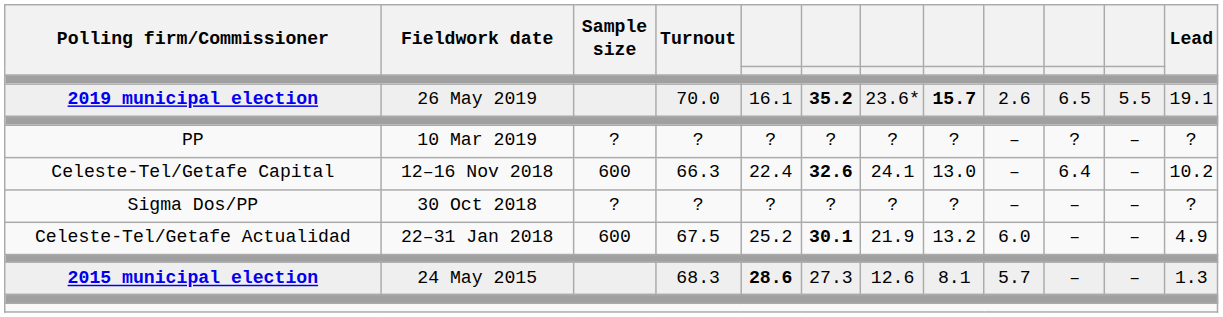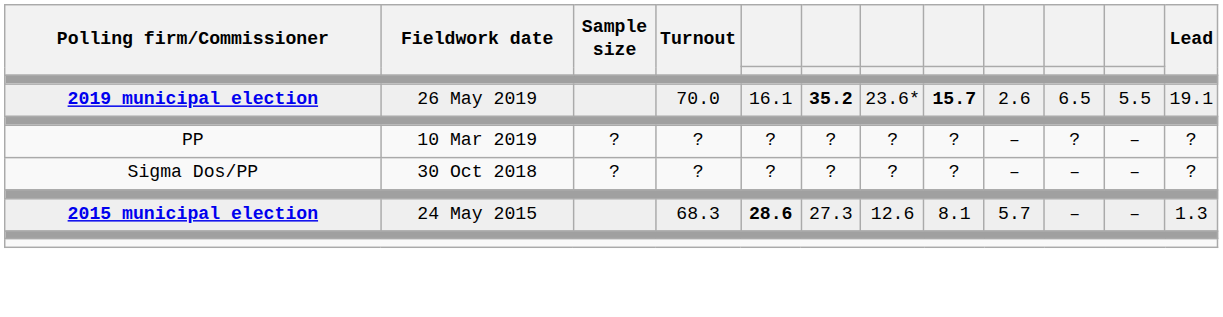- row: (193, 174)
- row: (193, 238)
